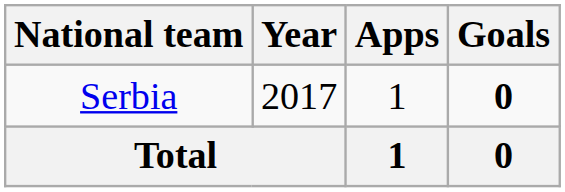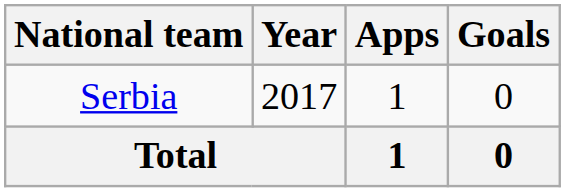(504, 95) bold -> (504, 95) normal
